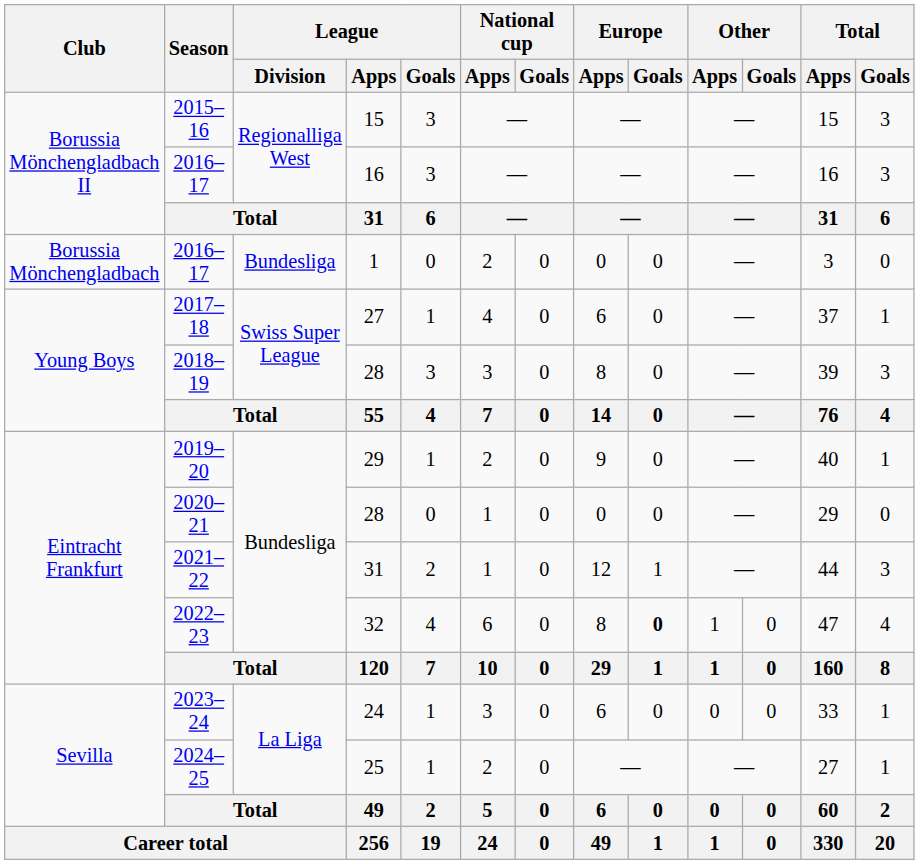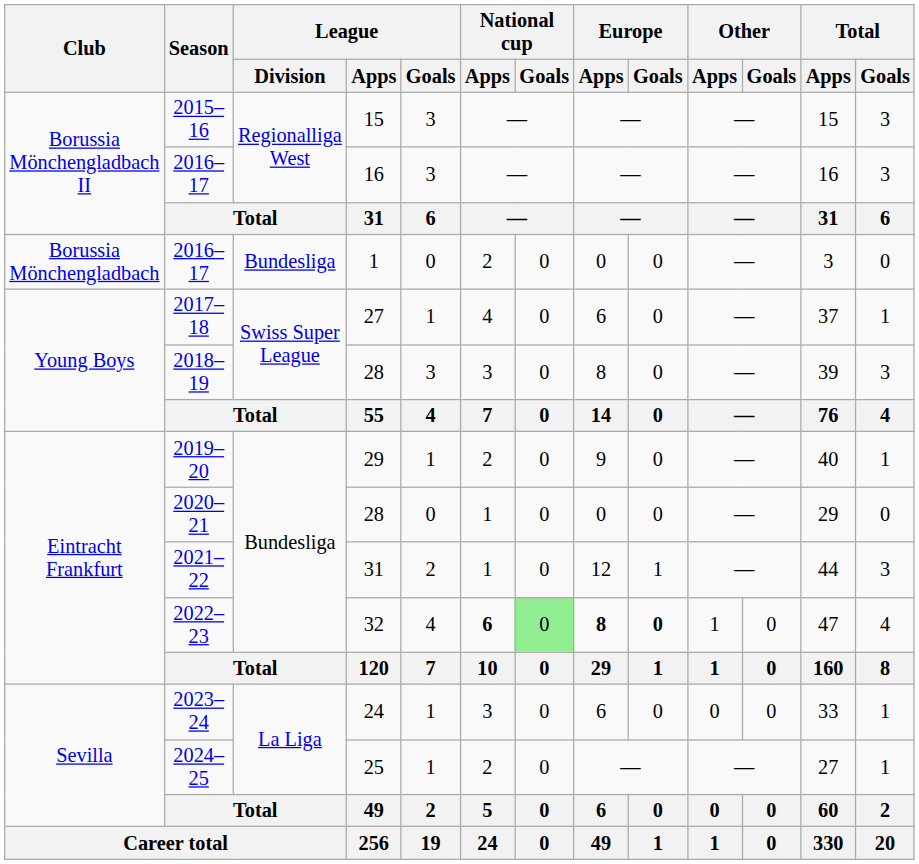(487, 624) normal -> (487, 624) bold
(544, 624) no background -> (544, 624) lightgreen background
(601, 624) normal -> (601, 624) bold
